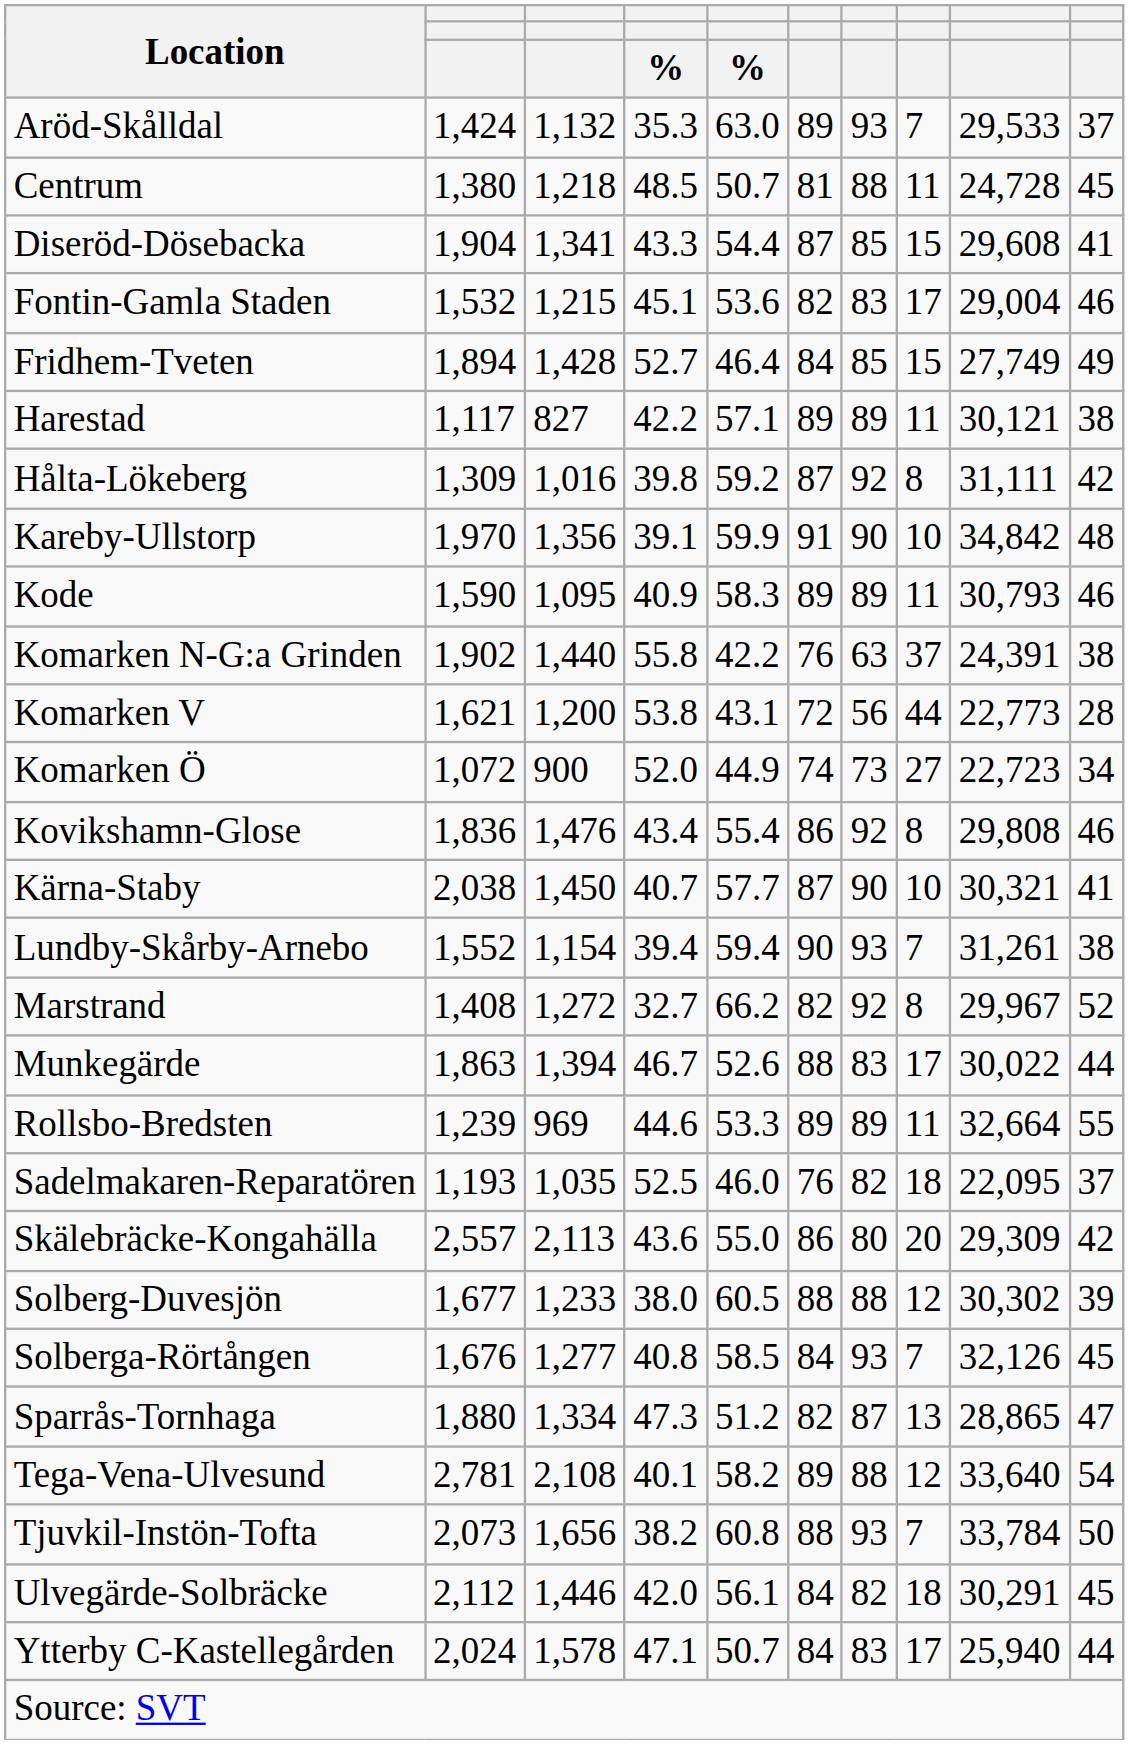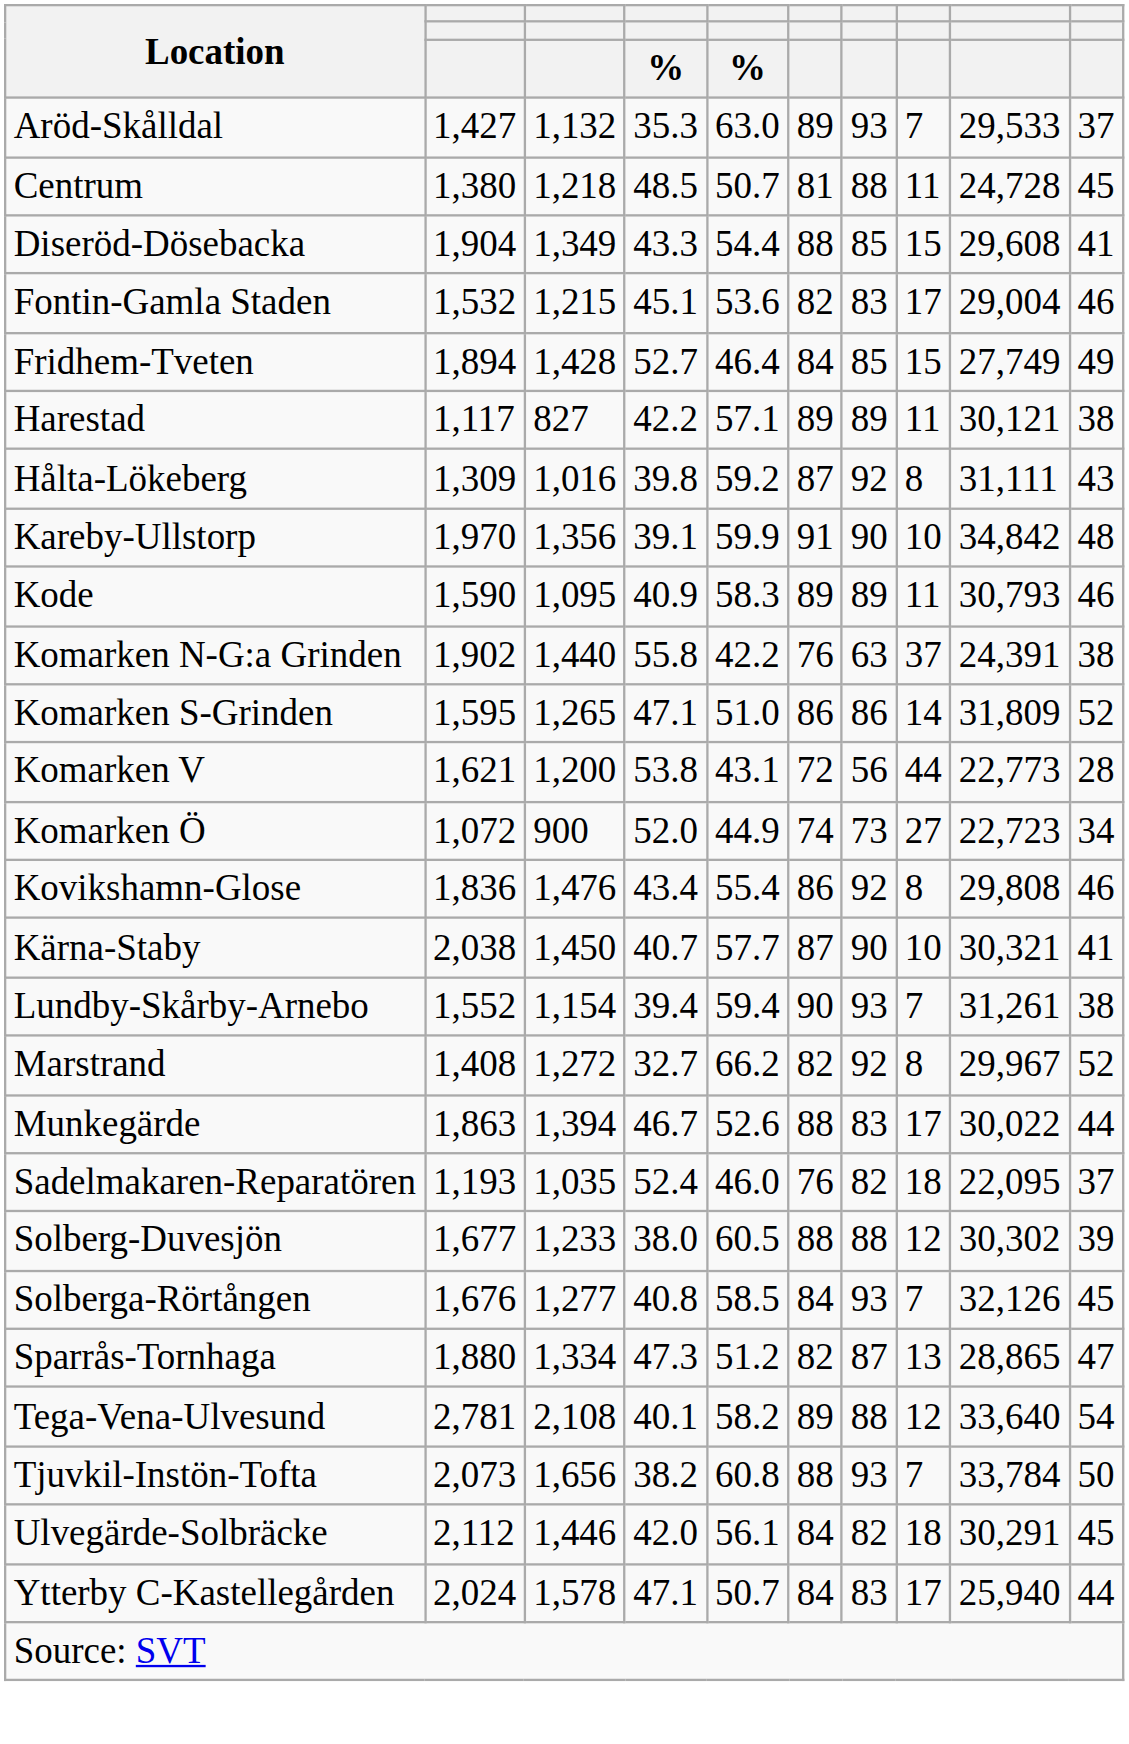(475, 126) 1,424 -> (475, 126) 1,427
(575, 243) 1,341 -> (575, 243) 1,349
(815, 243) 87 -> (815, 243) 88
(1096, 478) 42 -> (1096, 478) 43
+ row: (173, 712)
- row: (143, 1122)
(666, 1181) 52.5 -> (666, 1181) 52.4
- row: (195, 1240)
